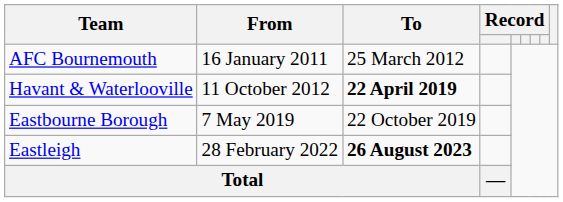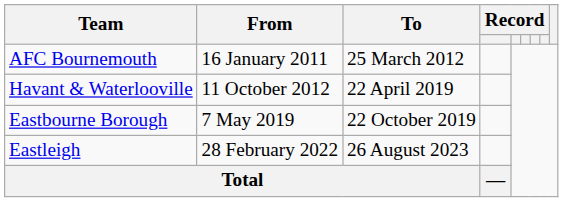(402, 89) bold -> (400, 89) normal
(409, 150) bold -> (408, 150) normal
